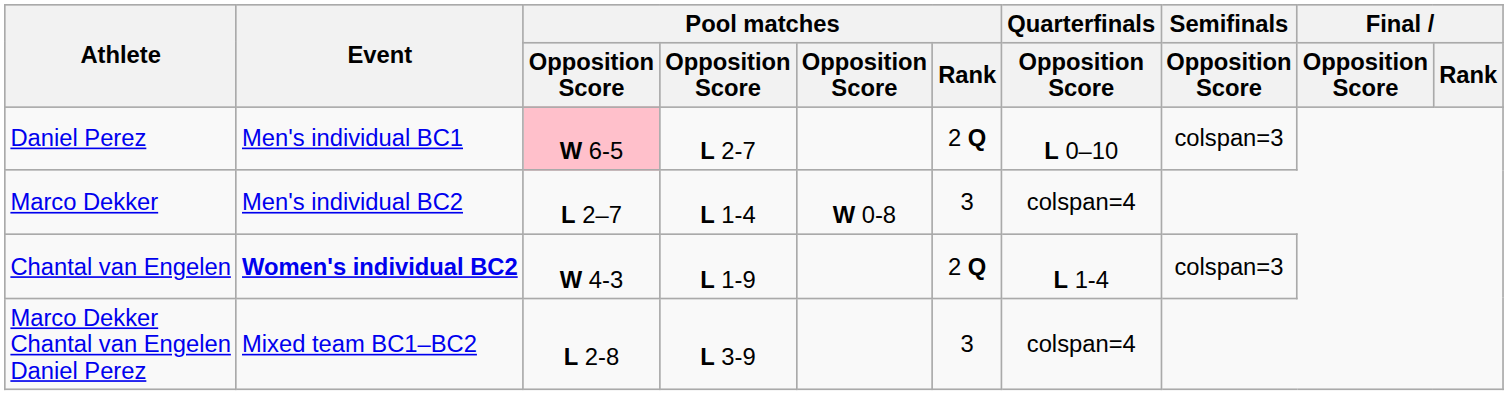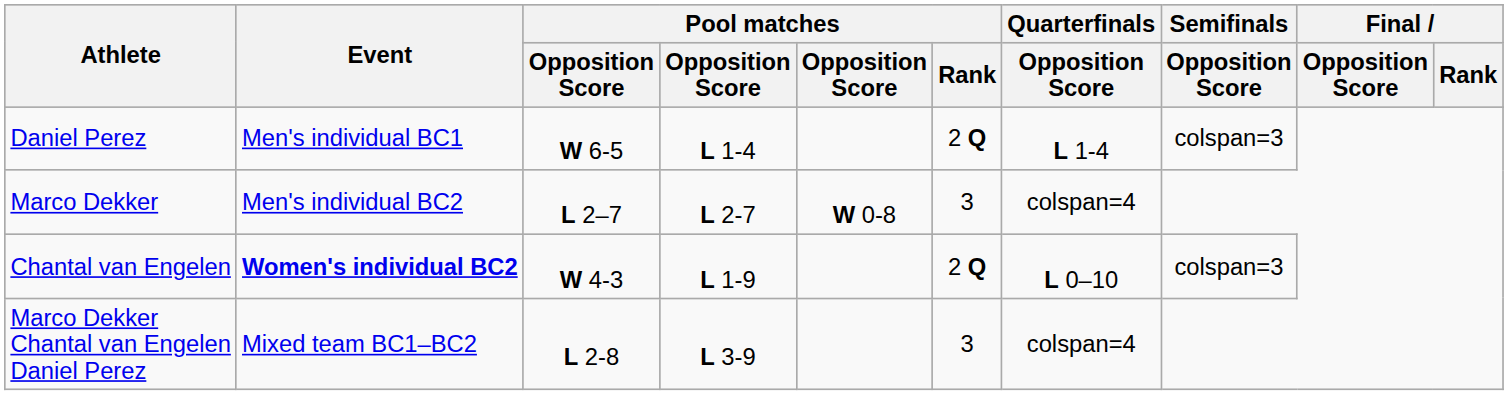(591, 152) pink background -> (591, 152) no background
(728, 152) L 2-7 -> (728, 152) L 1-4
(1081, 152) L 0–10 -> (1081, 152) L 1-4
(728, 216) L 1-4 -> (728, 216) L 2-7
(1081, 280) L 1-4 -> (1081, 280) L 0–10
